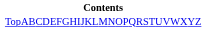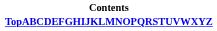(103, 22) normal -> (109, 22) bold
